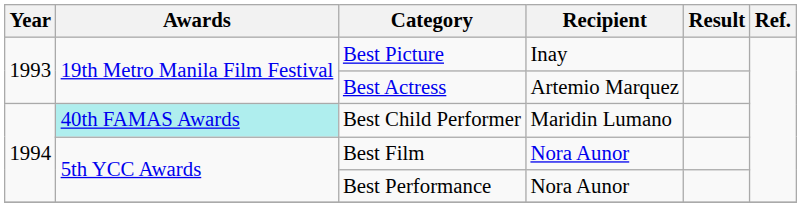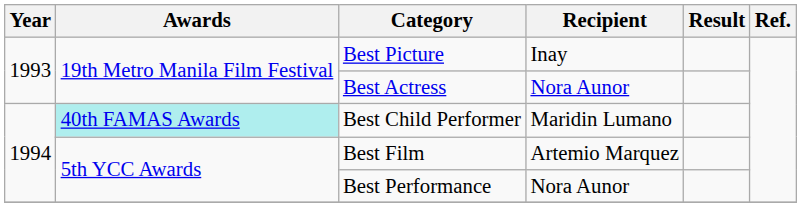(605, 86) Artemio Marquez -> (580, 86) Nora Aunor
(580, 152) Nora Aunor -> (605, 152) Artemio Marquez
